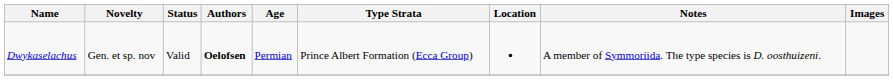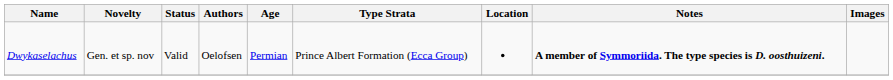(225, 54) bold -> (222, 54) normal
(682, 54) normal -> (680, 54) bold
